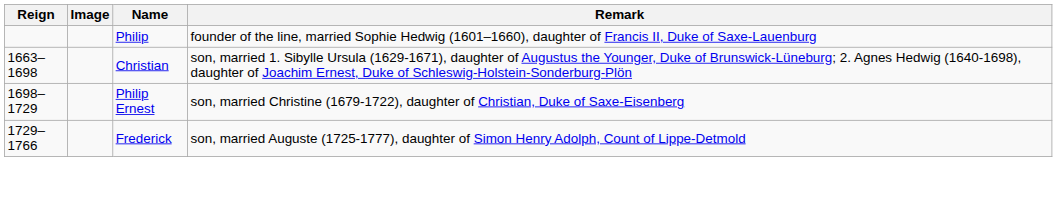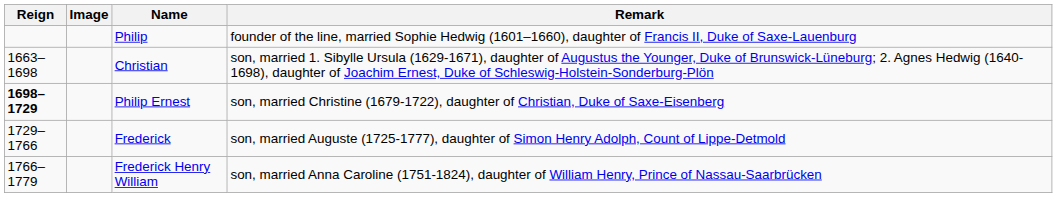(26, 101) normal -> (26, 101) bold
+ row: (162, 174)
